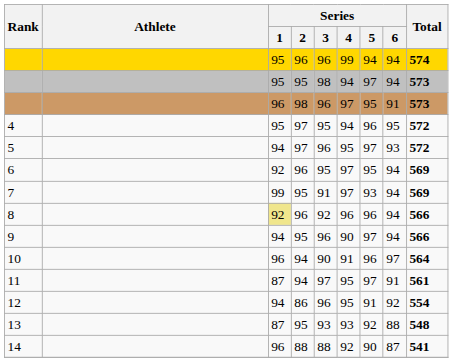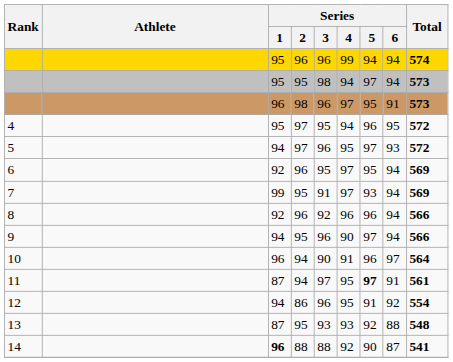(278, 214) khaki background -> (278, 214) no background
(370, 280) normal -> (370, 280) bold
(278, 346) normal -> (278, 346) bold
